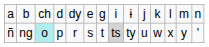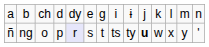(45, 33) paleturquoise background -> (45, 33) no background
(75, 33) no background -> (75, 33) lavender background
(116, 33) lightgrey background -> (116, 33) no background
(144, 33) normal -> (145, 33) bold
